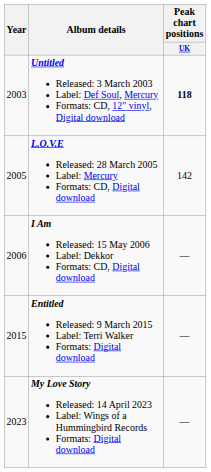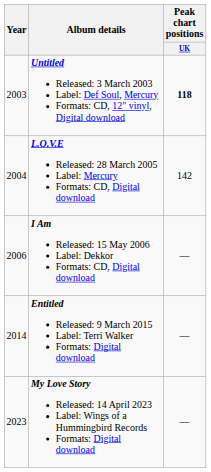(17, 175) 2005 -> (17, 175) 2004
(17, 336) 2015 -> (17, 336) 2014
